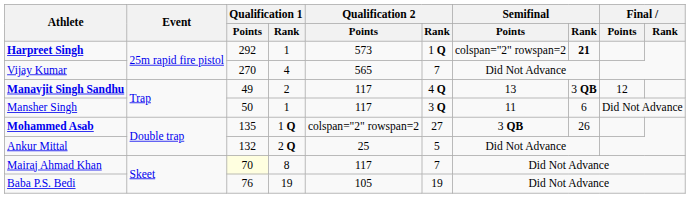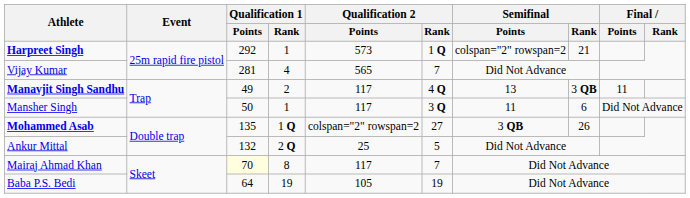(584, 51) bold -> (584, 51) normal
(247, 70) 270 -> (247, 70) 281
(622, 89) 12 -> (622, 89) 11
(247, 184) 76 -> (247, 184) 64
